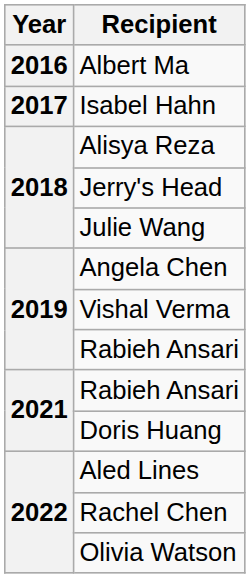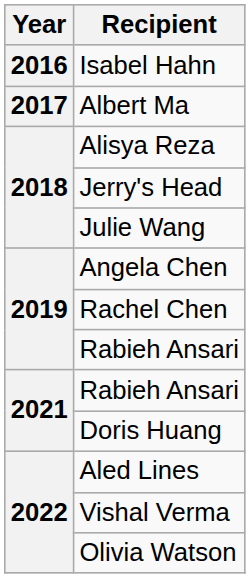(134, 65) Albert Ma -> (148, 65) Isabel Hahn
(148, 106) Isabel Hahn -> (134, 106) Albert Ma
(155, 308) Vishal Verma -> (153, 308) Rachel Chen
(153, 512) Rachel Chen -> (155, 512) Vishal Verma
